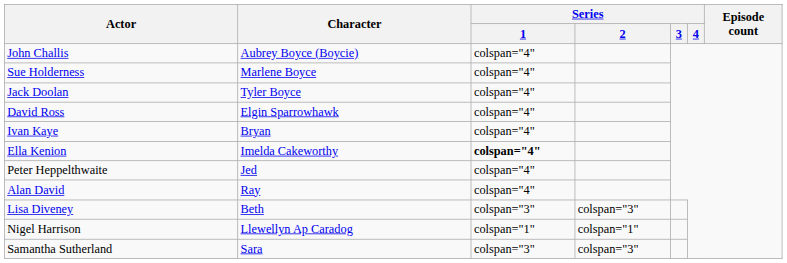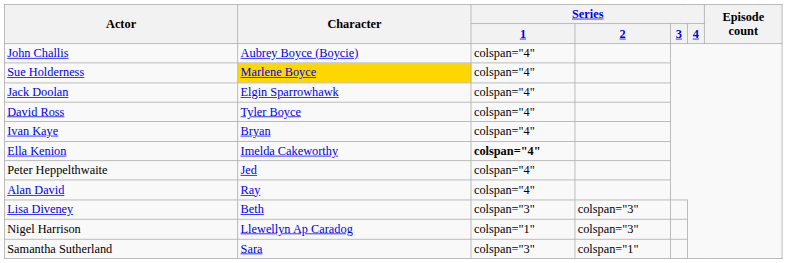(278, 72) no background -> (278, 72) gold background
(271, 92) Tyler Boyce -> (290, 92) Elgin Sparrowhawk
(290, 111) Elgin Sparrowhawk -> (271, 111) Tyler Boyce
(608, 229) colspan="1" -> (608, 229) colspan="3"
(608, 248) colspan="3" -> (608, 248) colspan="1"
